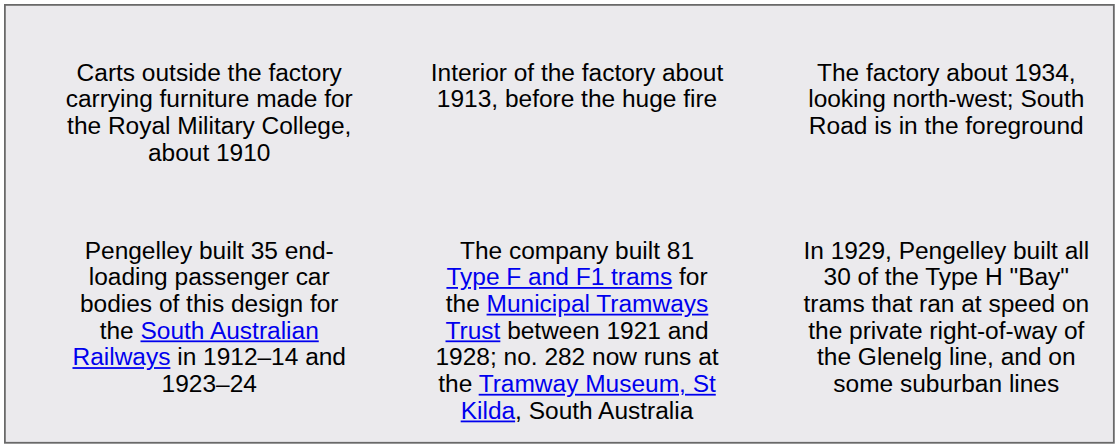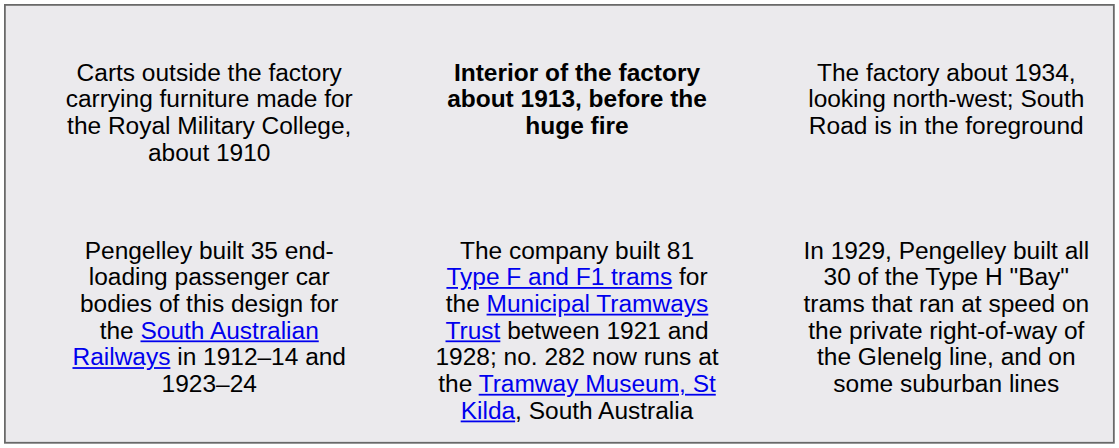(577, 86) normal -> (577, 99) bold
